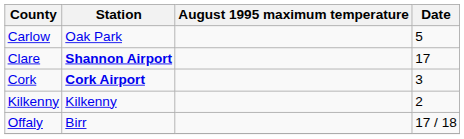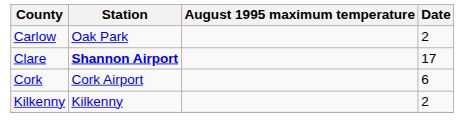(419, 36) 5 -> (425, 36) 2
(105, 79) bold -> (107, 79) normal
(419, 79) 3 -> (425, 79) 6
- row: (25, 123)
